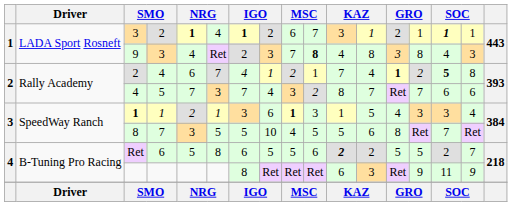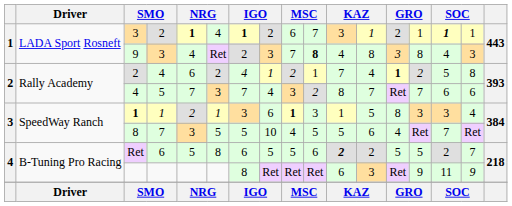(218, 73) 7 -> (218, 73) 2
(446, 73) bold -> (446, 73) normal
(398, 112) 4 -> (398, 112) 8
(398, 132) 8 -> (398, 132) 4
